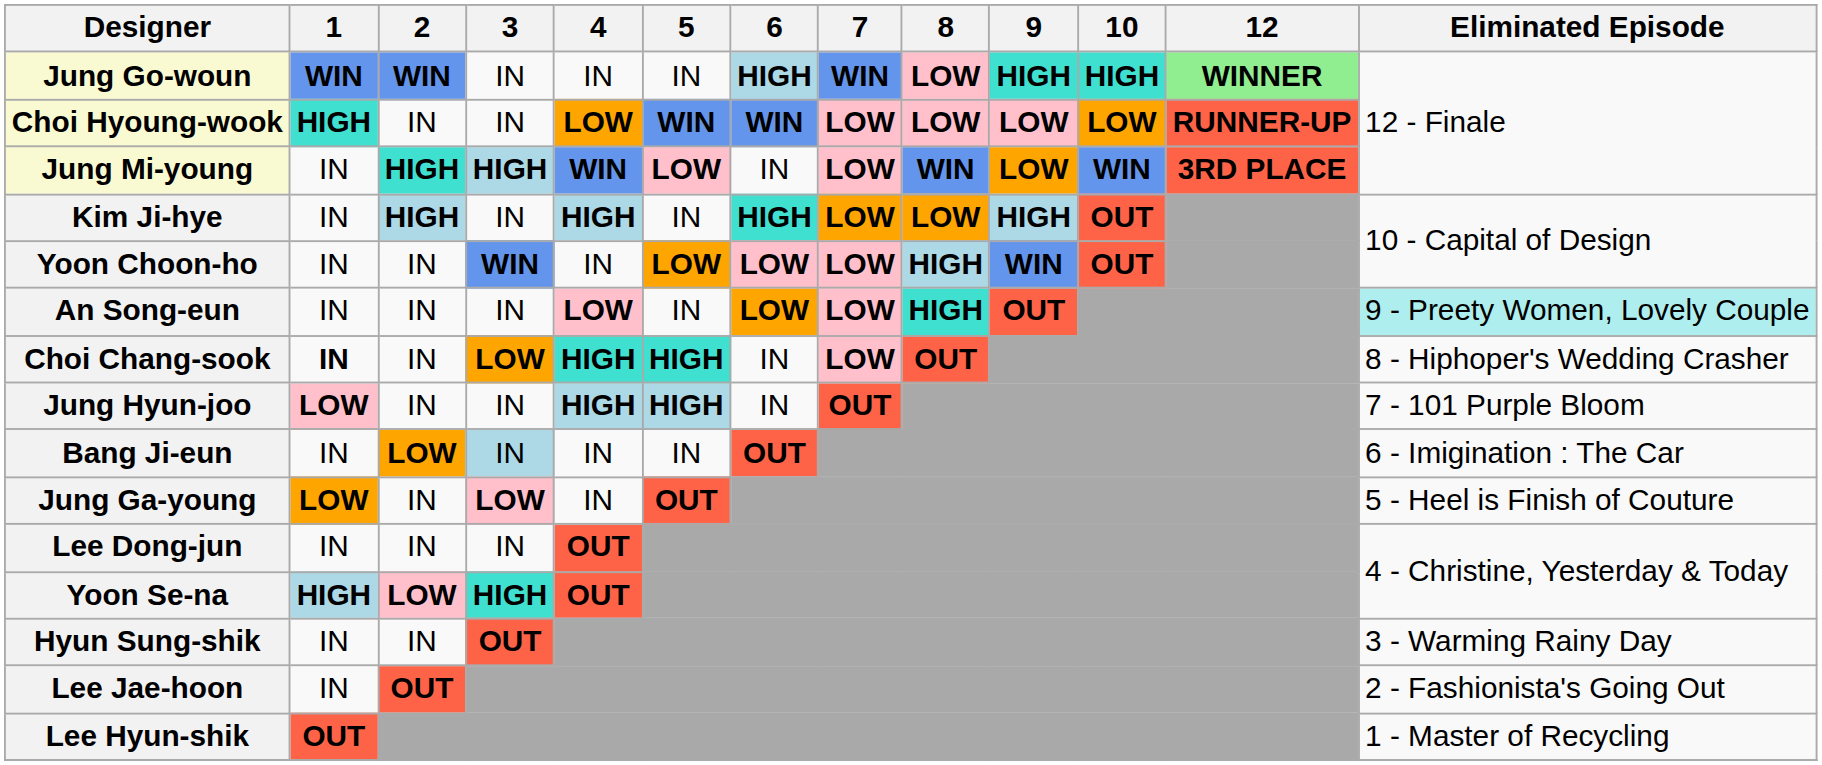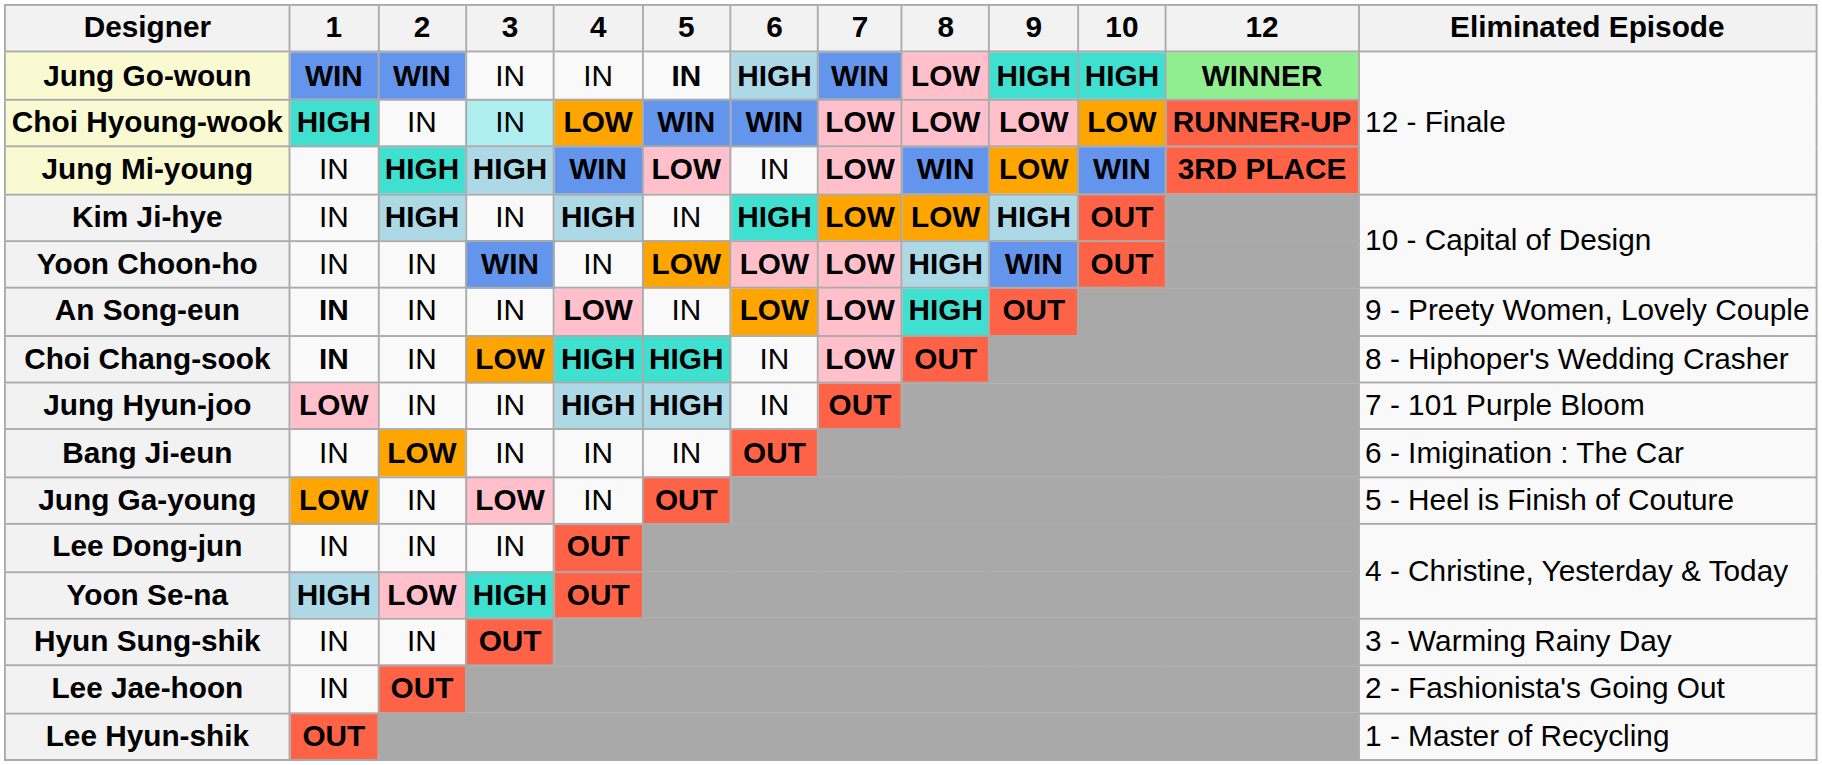(686, 75) normal -> (686, 75) bold
(510, 122) no background -> (510, 122) paleturquoise background
(334, 311) normal -> (334, 311) bold
(1587, 311) paleturquoise background -> (1587, 311) no background
(510, 452) lightblue background -> (510, 452) no background
